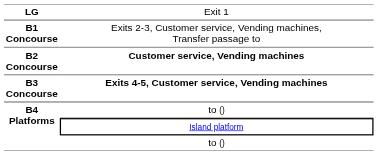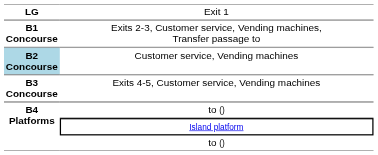(32, 61) no background -> (32, 61) lightblue background
(216, 55) bold -> (216, 55) normal
(216, 82) bold -> (216, 82) normal
